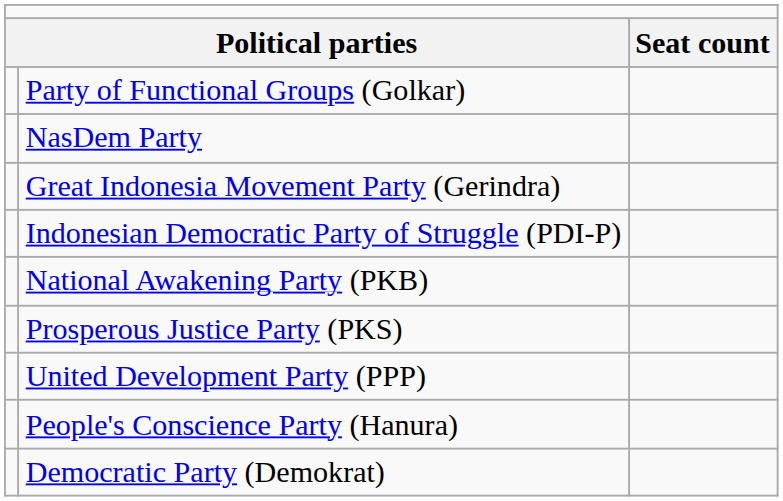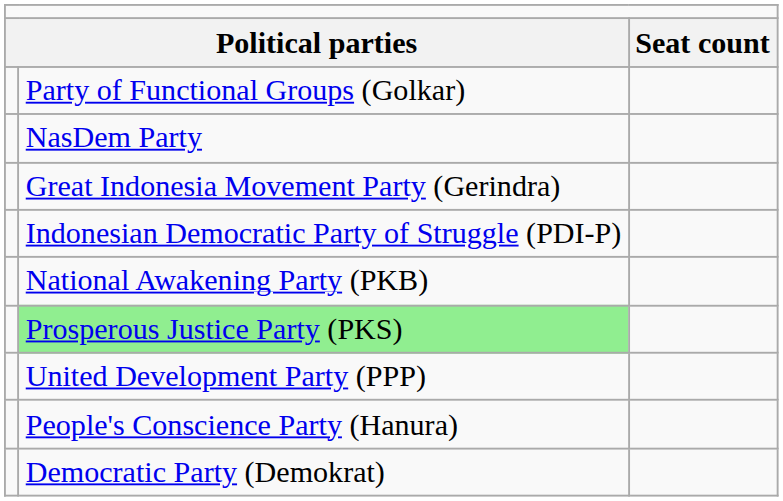(214, 328) no background -> (214, 328) lightgreen background
